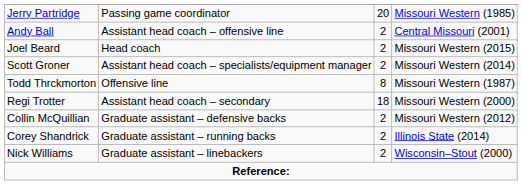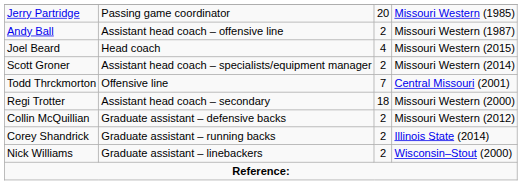(452, 31) Central Missouri (2001) -> (455, 31) Missouri Western (1987)
(383, 49) 2 -> (383, 49) 4
(383, 84) 8 -> (383, 84) 7
(455, 84) Missouri Western (1987) -> (452, 84) Central Missouri (2001)
